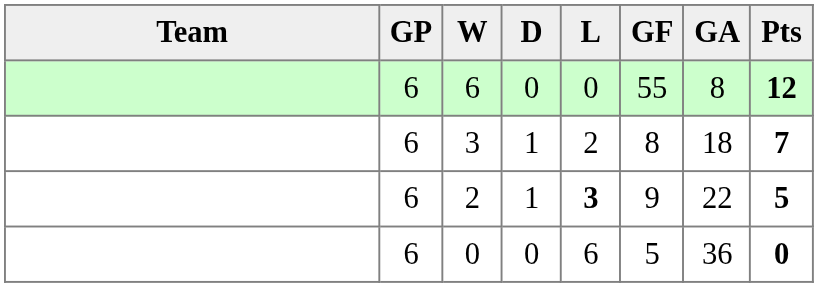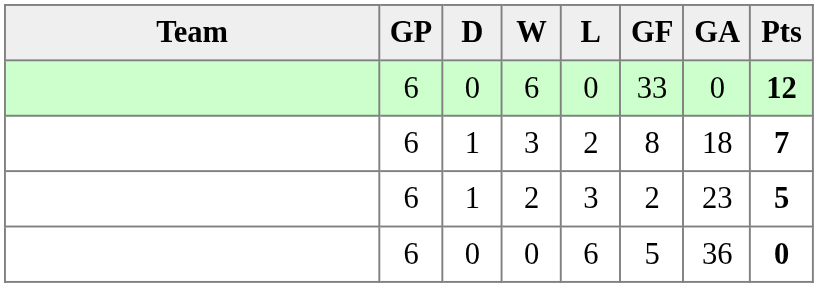columns swapped: (472, 32) <-> (532, 32)
(652, 87) 55 -> (652, 87) 33
(717, 87) 8 -> (717, 87) 0
(591, 198) bold -> (591, 198) normal
(652, 198) 9 -> (652, 198) 2
(717, 198) 22 -> (717, 198) 23
